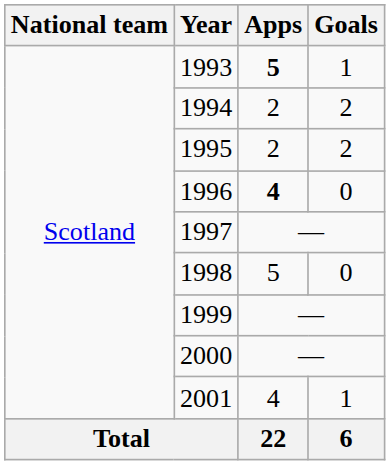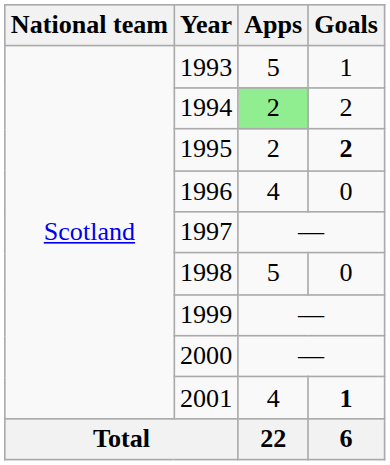(273, 66) bold -> (273, 66) normal
(273, 107) no background -> (273, 107) lightgreen background
(346, 149) normal -> (346, 149) bold
(273, 190) bold -> (273, 190) normal
(346, 397) normal -> (346, 397) bold
